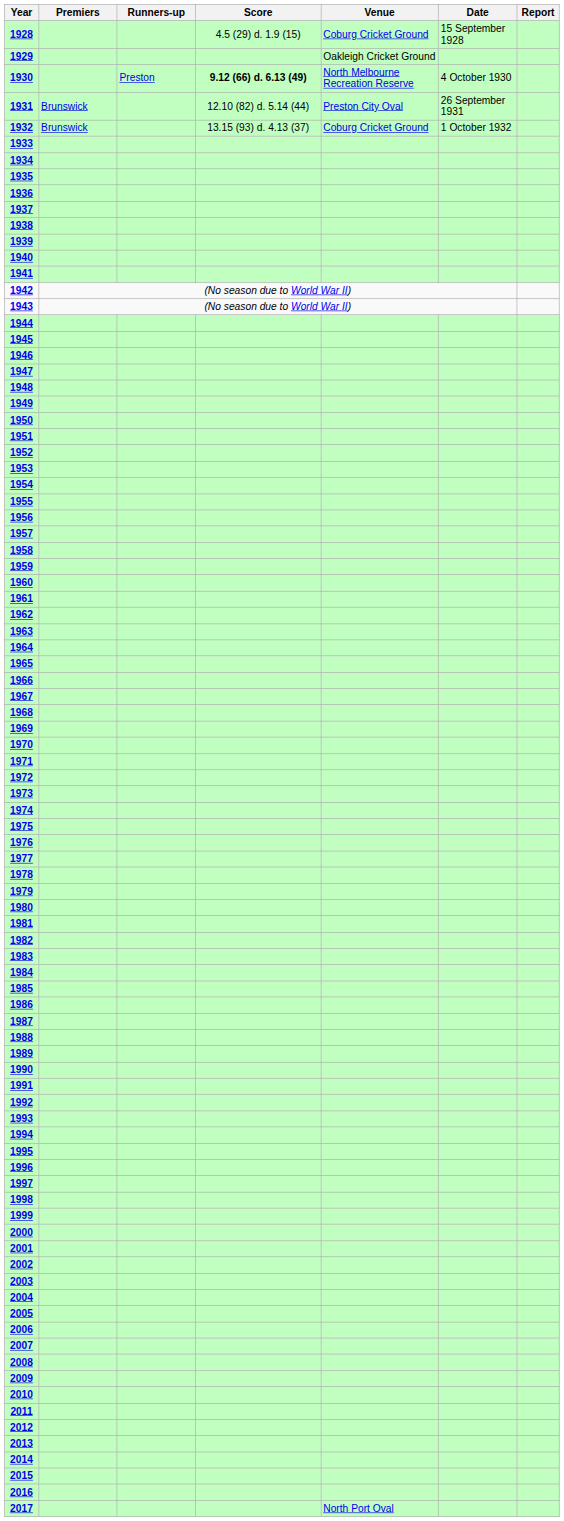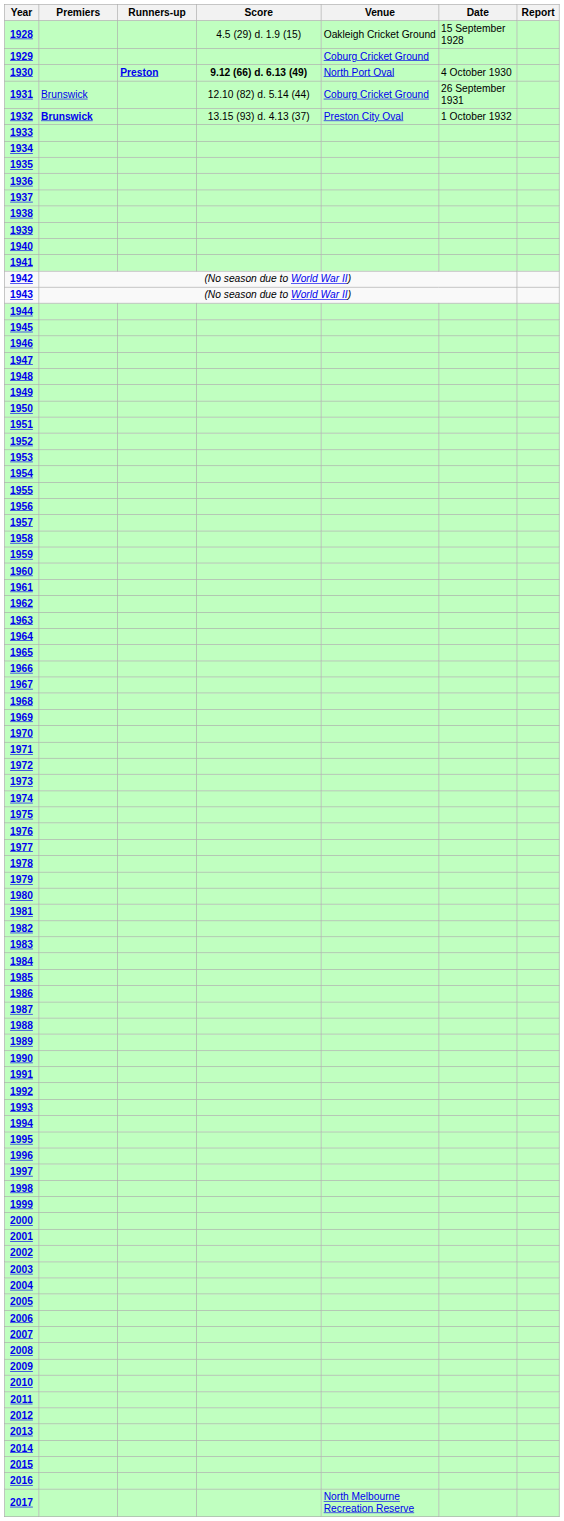(376, 34) Coburg Cricket Ground -> (380, 34) Oakleigh Cricket Ground
(379, 56) Oakleigh Cricket Ground -> (376, 56) Coburg Cricket Ground
(137, 78) normal -> (139, 72) bold
(369, 78) North Melbourne Recreation Reserve -> (359, 72) North Port Oval
(363, 106) Preston City Oval -> (376, 94) Coburg Cricket Ground
(64, 128) normal -> (67, 116) bold
(376, 128) Coburg Cricket Ground -> (364, 116) Preston City Oval
(359, 1508) North Port Oval -> (369, 1503) North Melbourne Recreation Reserve
